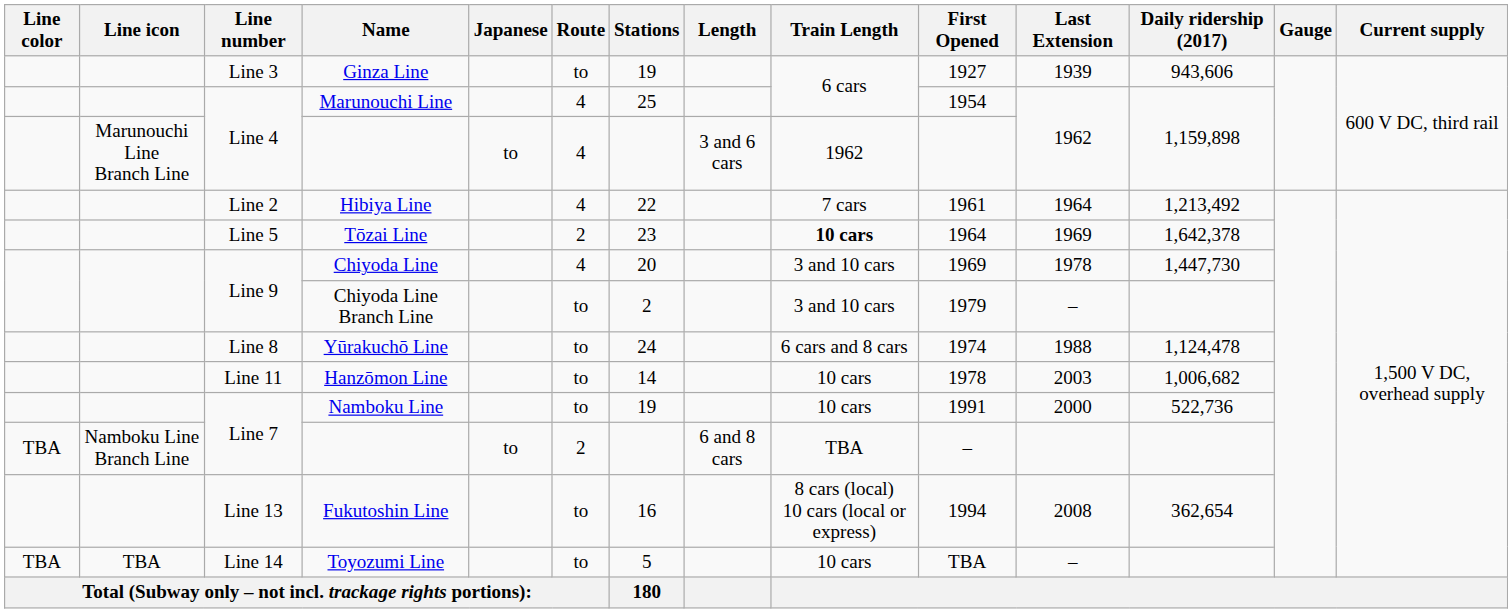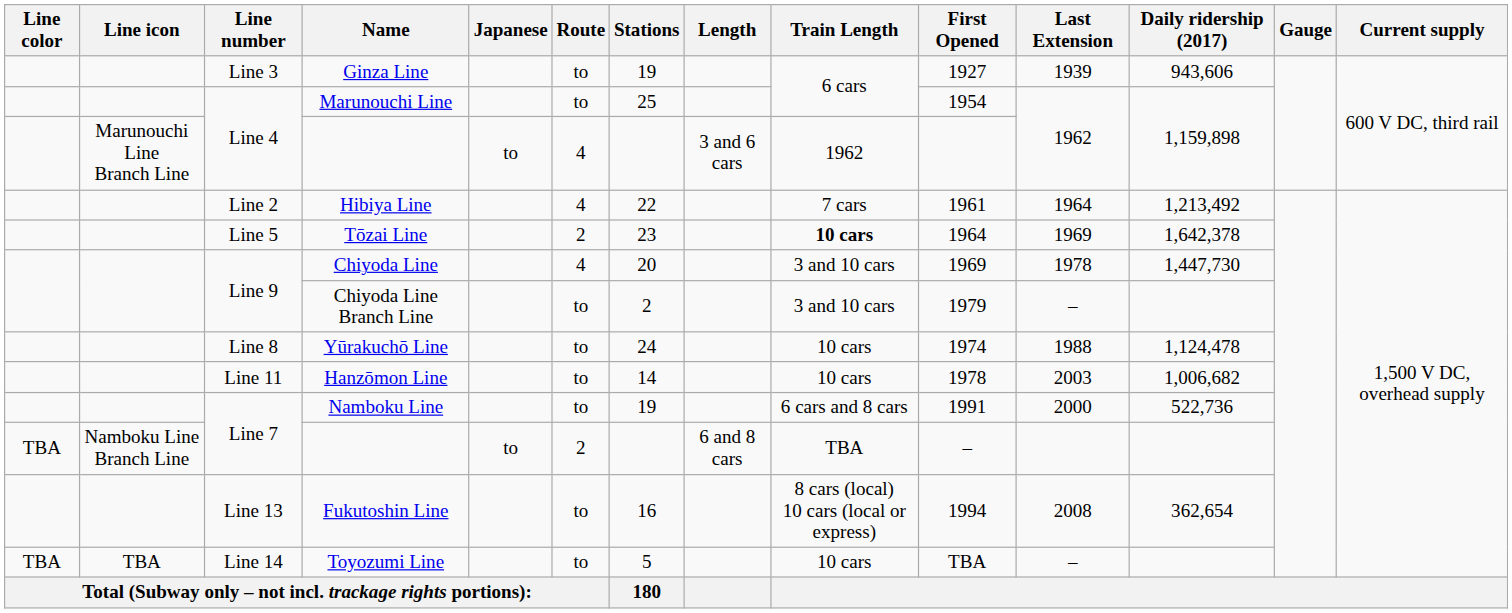(581, 101) 4 -> (581, 101) to
(844, 346) 6 cars and 8 cars -> (844, 346) 10 cars
(844, 407) 10 cars -> (844, 407) 6 cars and 8 cars
